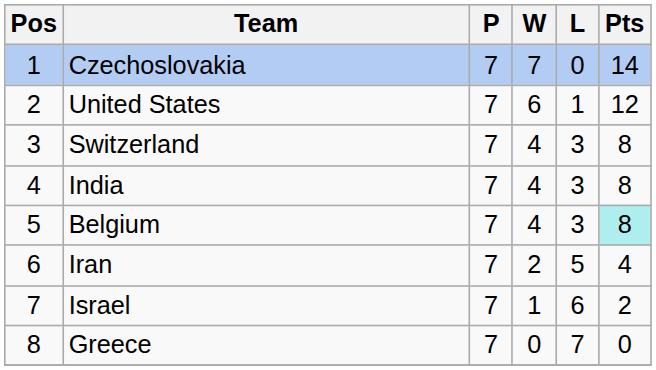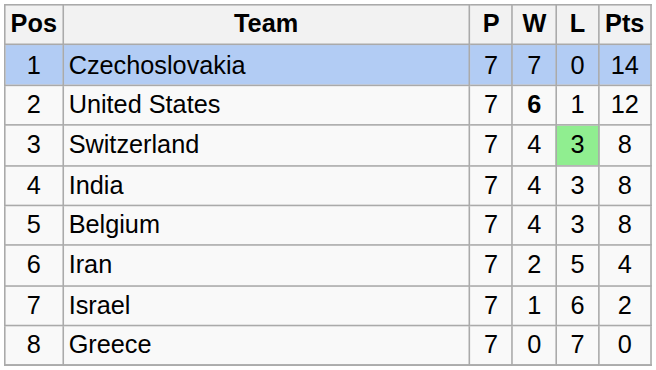(534, 104) normal -> (534, 104) bold
(578, 144) no background -> (578, 144) lightgreen background
(625, 225) paleturquoise background -> (625, 225) no background
